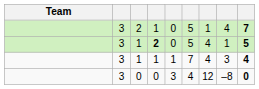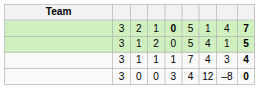(173, 28) normal -> (173, 28) bold
(156, 44) bold -> (156, 44) normal
